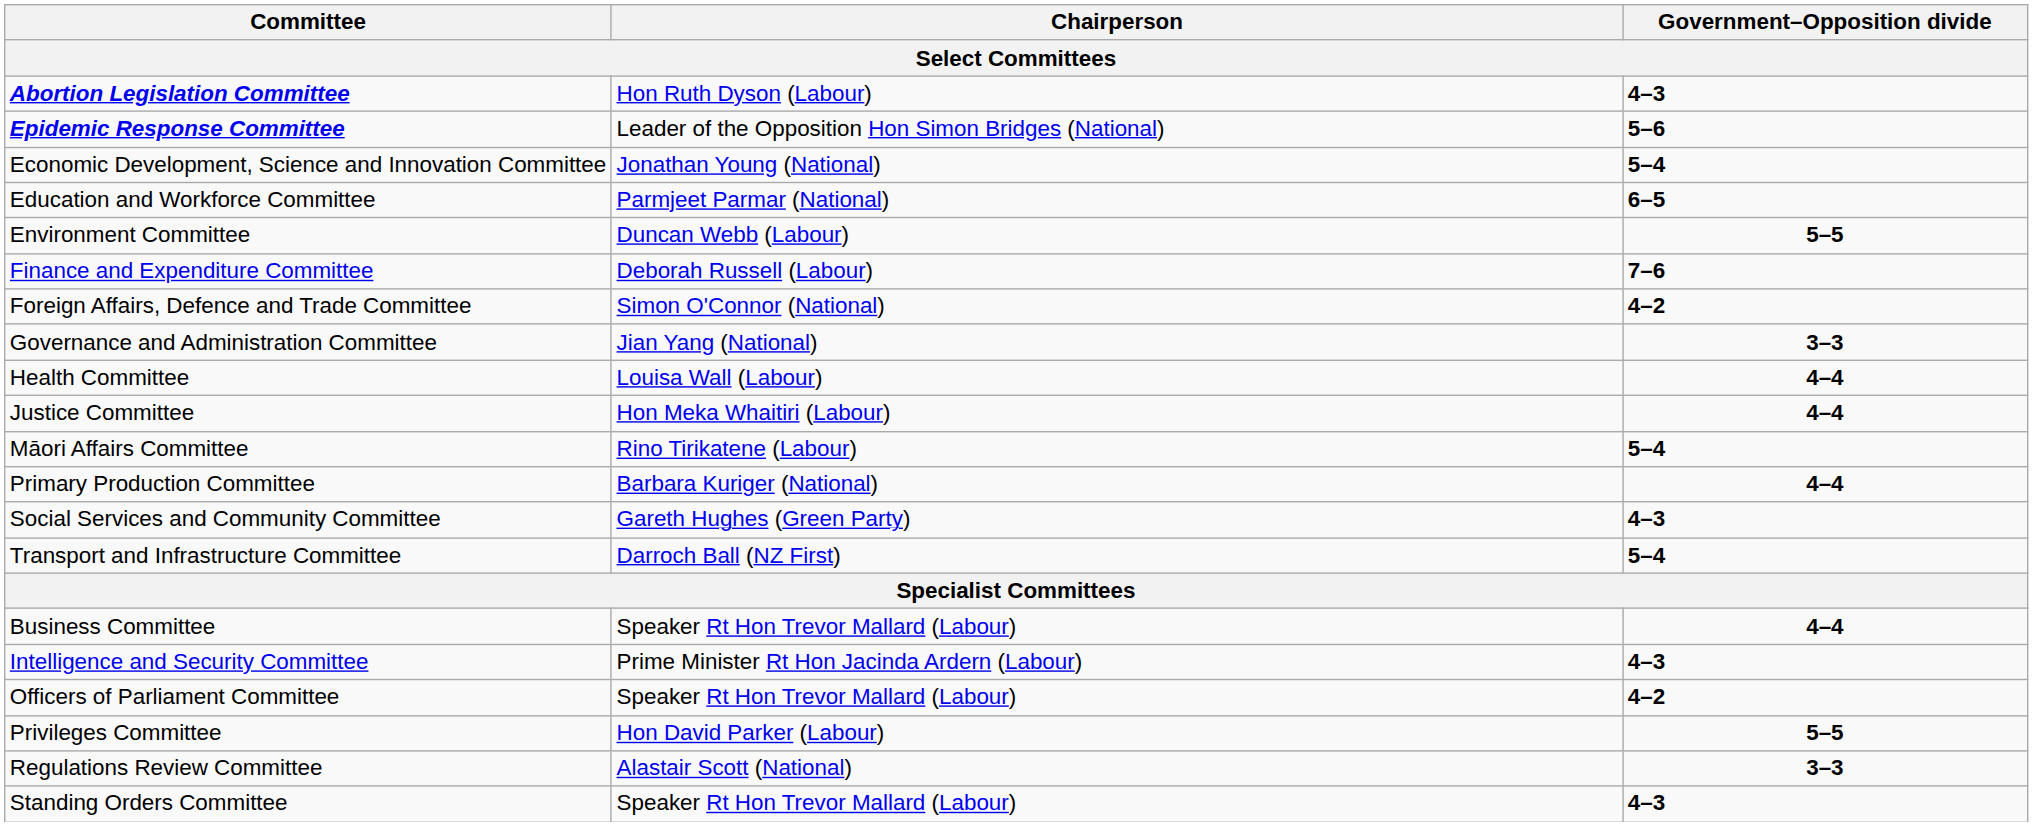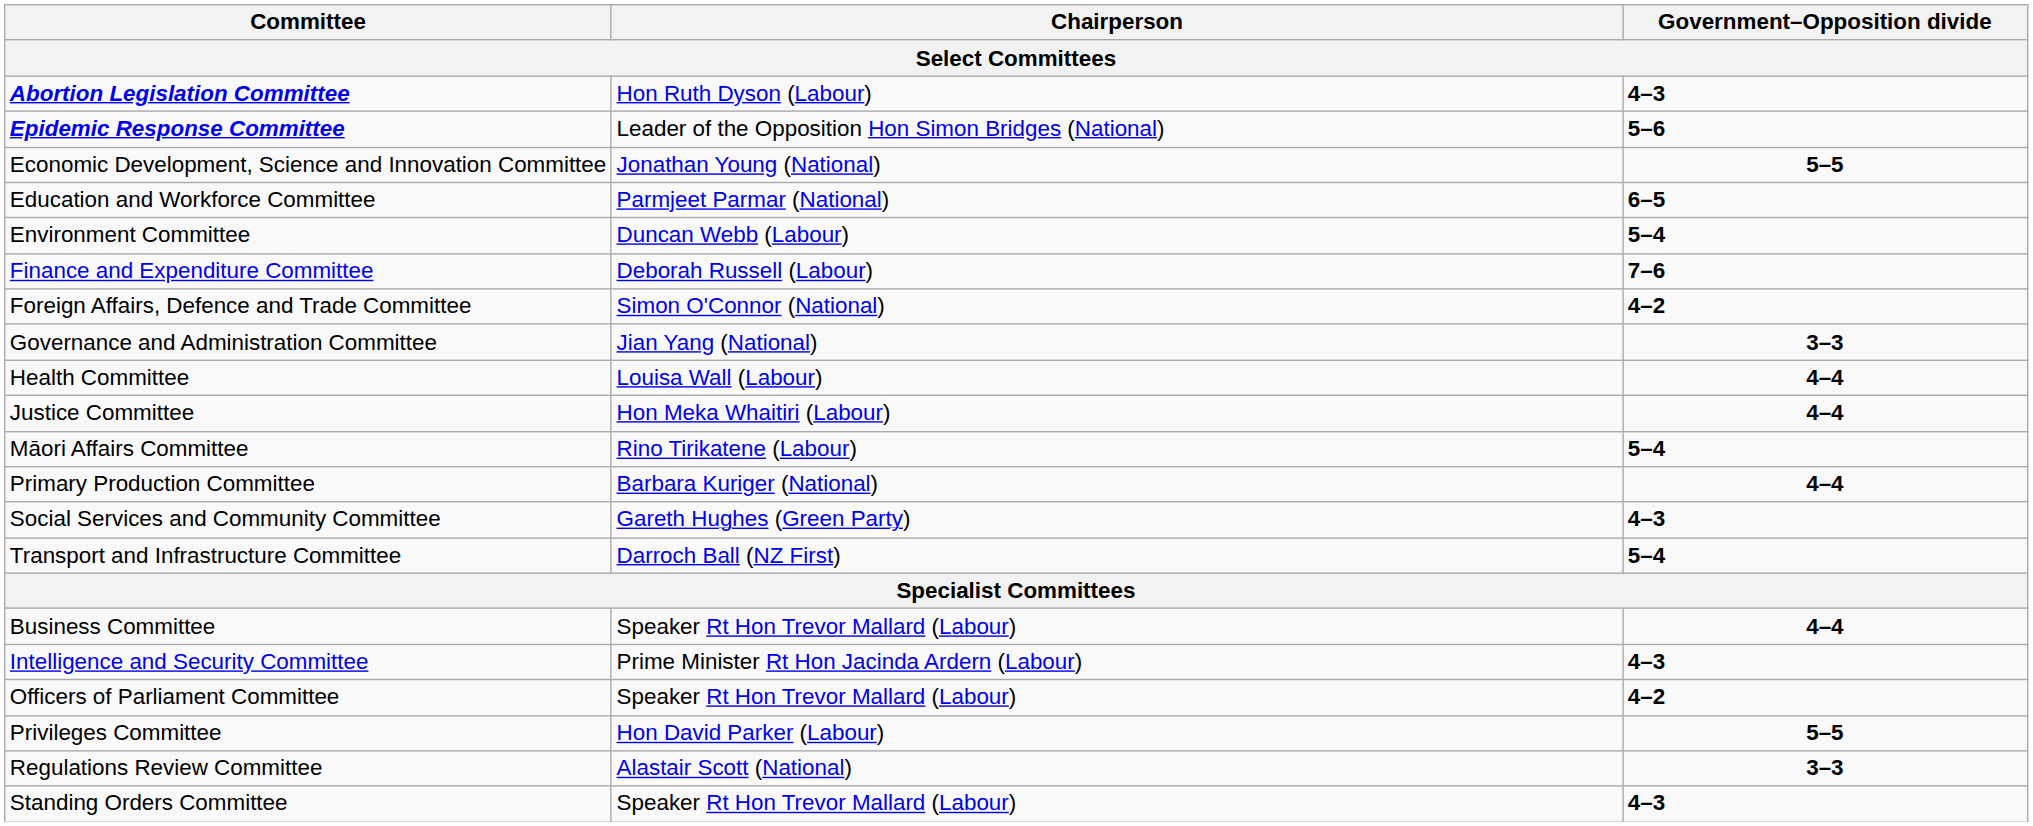(1646, 164) 5–4 -> (1825, 164) 5–5
(1825, 235) 5–5 -> (1646, 235) 5–4
